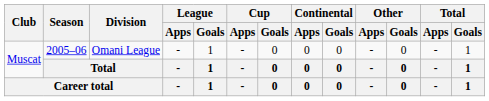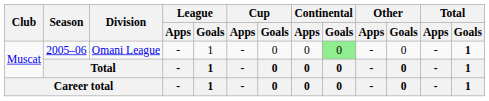(339, 50) no background -> (339, 50) lightgreen background
(468, 50) normal -> (468, 50) bold
